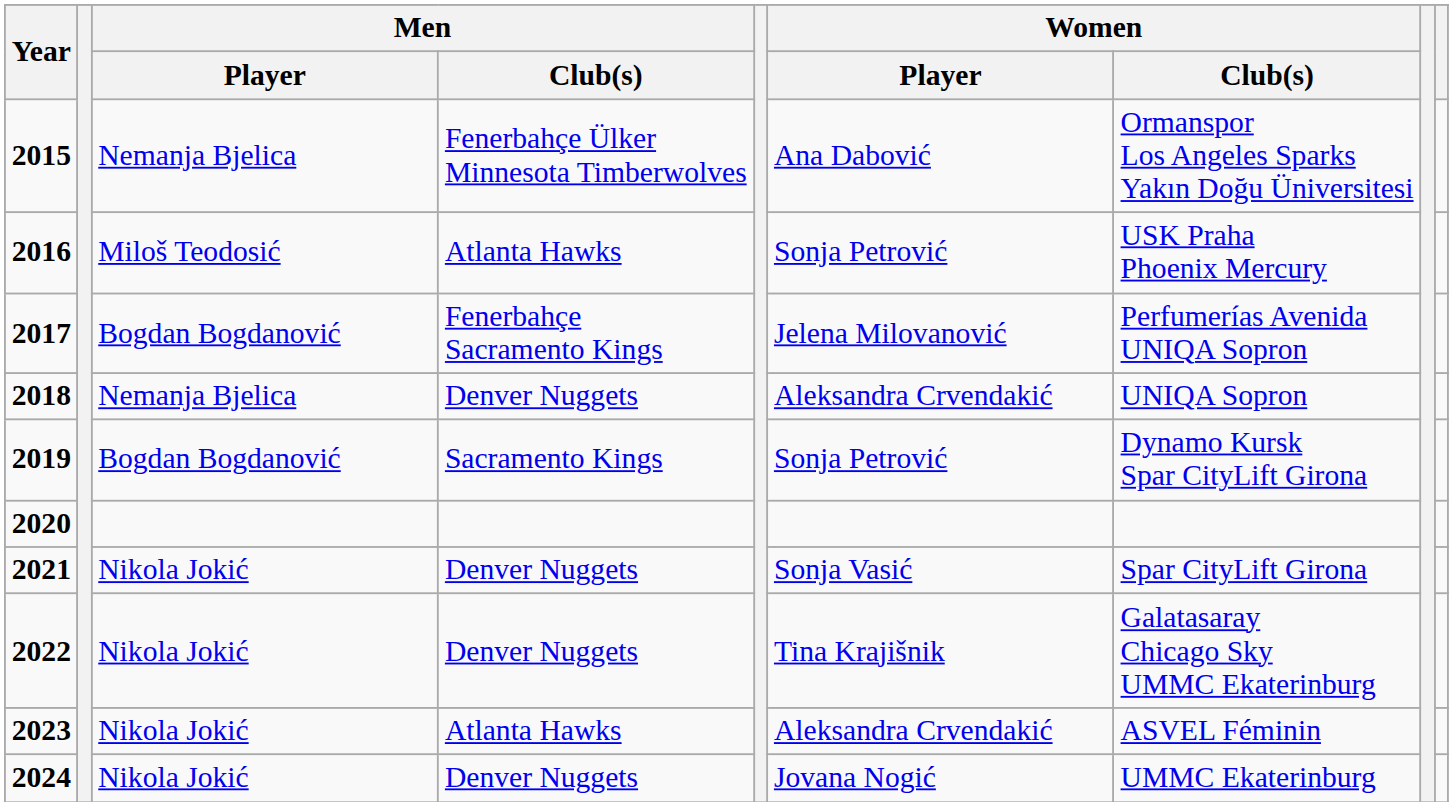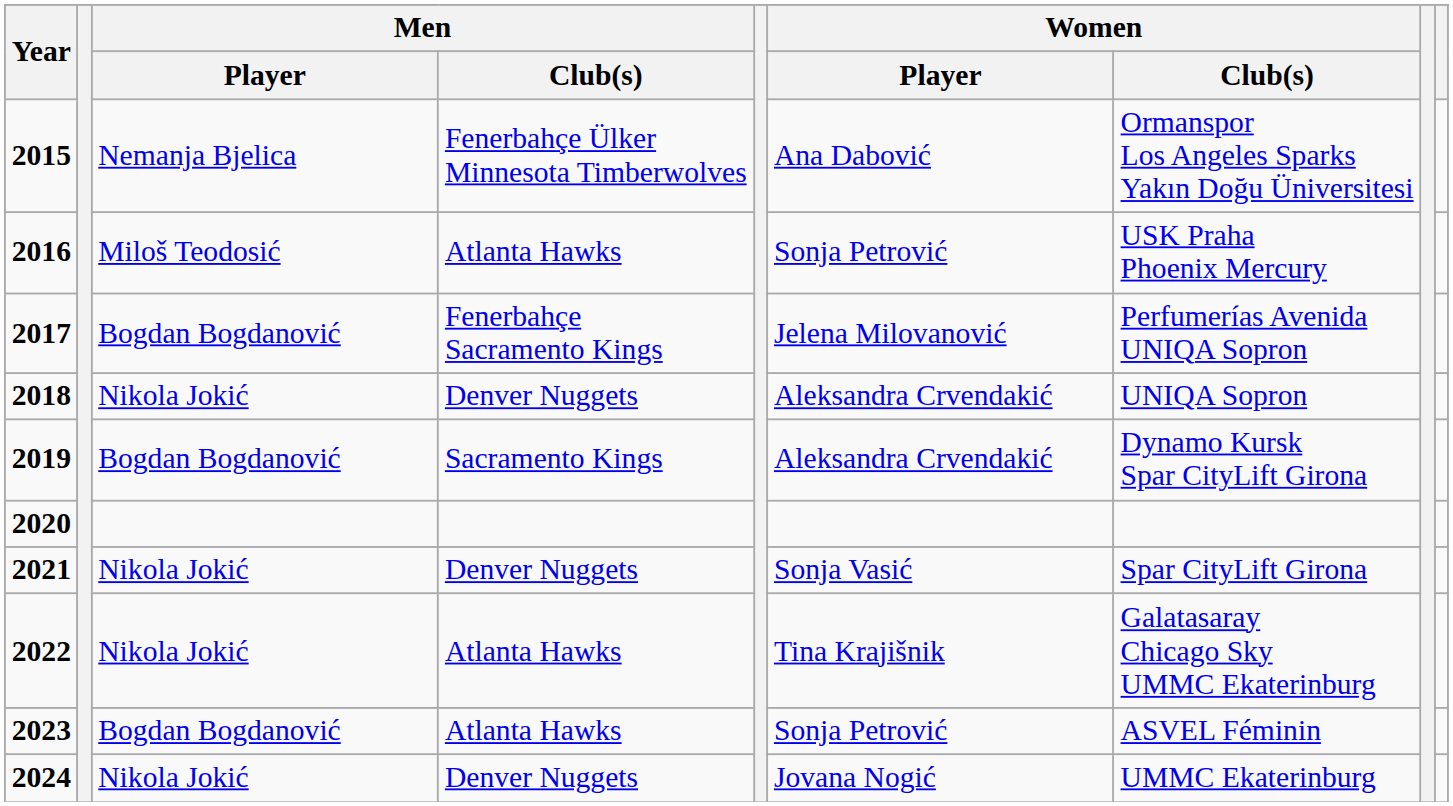(197, 395) Nemanja Bjelica -> (173, 395) Nikola Jokić
(861, 459) Sonja Petrović -> (913, 459) Aleksandra Crvendakić
(541, 650) Denver Nuggets -> (533, 650) Atlanta Hawks
(173, 730) Nikola Jokić -> (219, 730) Bogdan Bogdanović
(913, 730) Aleksandra Crvendakić -> (861, 730) Sonja Petrović
